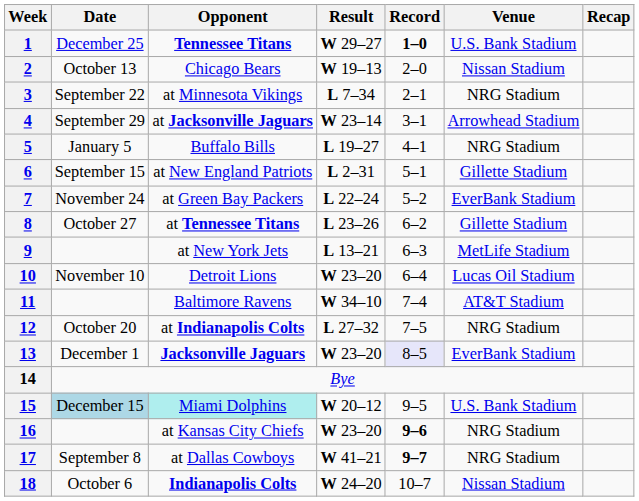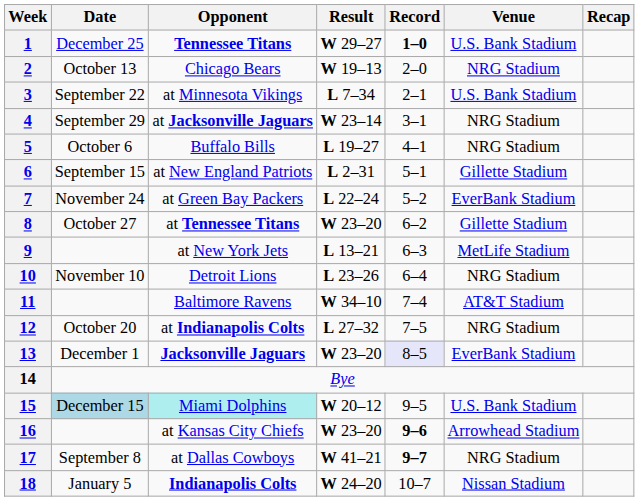(513, 69) Nissan Stadium -> (513, 69) NRG Stadium
(513, 95) NRG Stadium -> (513, 95) U.S. Bank Stadium
(513, 120) Arrowhead Stadium -> (513, 120) NRG Stadium
(100, 146) January 5 -> (100, 146) October 6
(351, 224) L 23–26 -> (351, 224) W 23–20
(351, 276) W 23–20 -> (351, 276) L 23–26
(513, 276) Lucas Oil Stadium -> (513, 276) NRG Stadium
(513, 431) NRG Stadium -> (513, 431) Arrowhead Stadium
(100, 483) October 6 -> (100, 483) January 5
